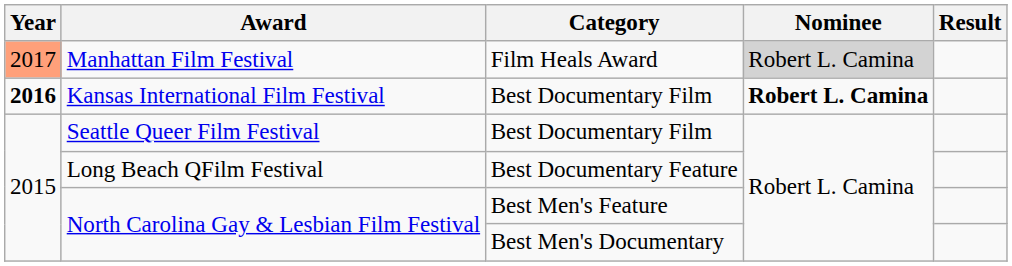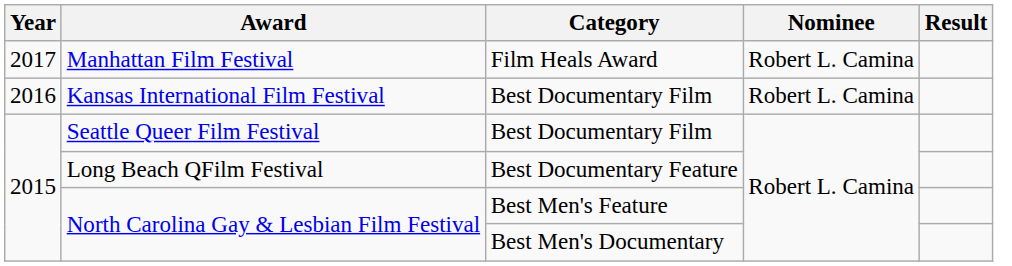(33, 59) lightsalmon background -> (33, 59) no background
(831, 59) lightgrey background -> (831, 59) no background
(33, 95) bold -> (33, 95) normal
(838, 95) bold -> (831, 95) normal
